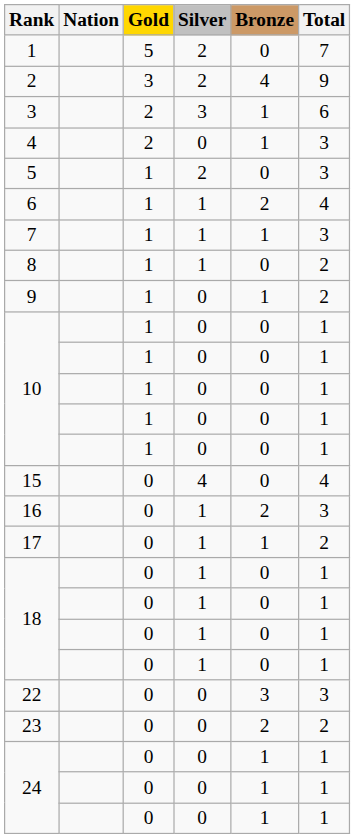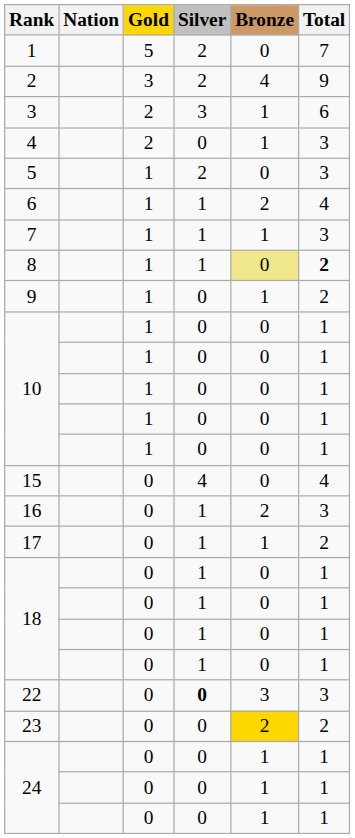(265, 265) no background -> (265, 265) khaki background
(324, 265) normal -> (324, 265) bold
(202, 695) normal -> (202, 695) bold
(265, 726) no background -> (265, 726) gold background
